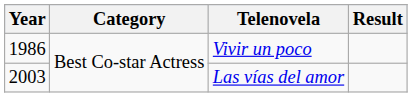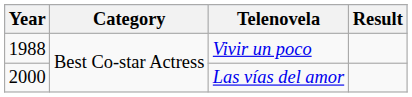(27, 48) 1986 -> (27, 48) 1988
(27, 77) 2003 -> (27, 77) 2000
